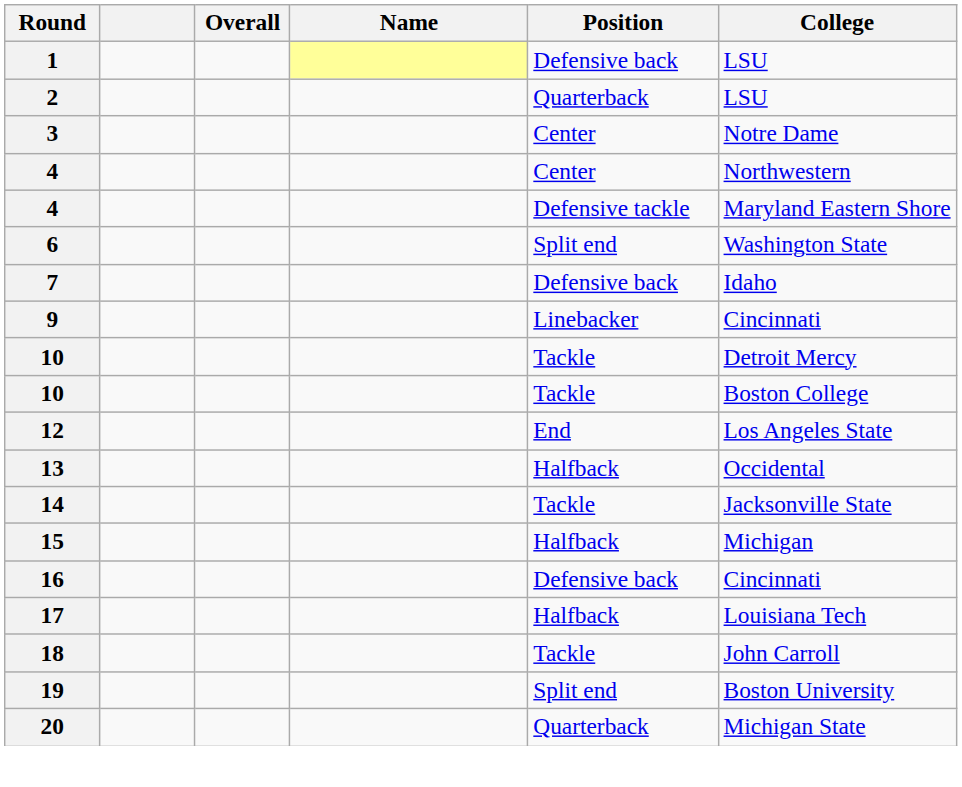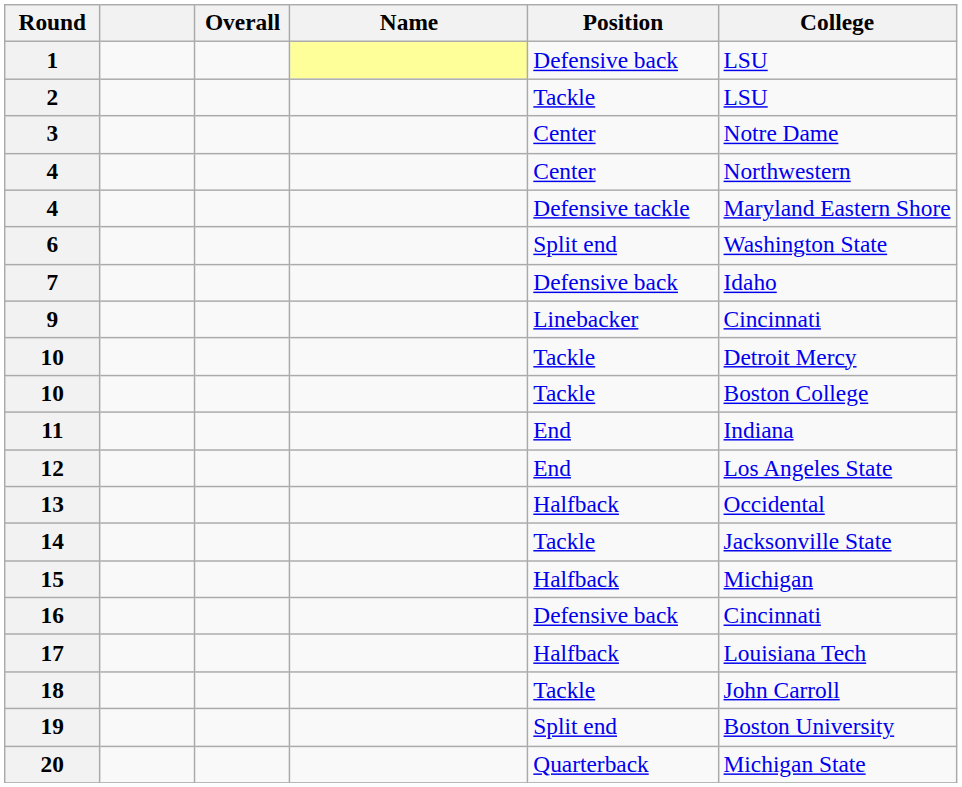(591, 97) Quarterback -> (564, 97) Tackle
+ row: (52, 430)
